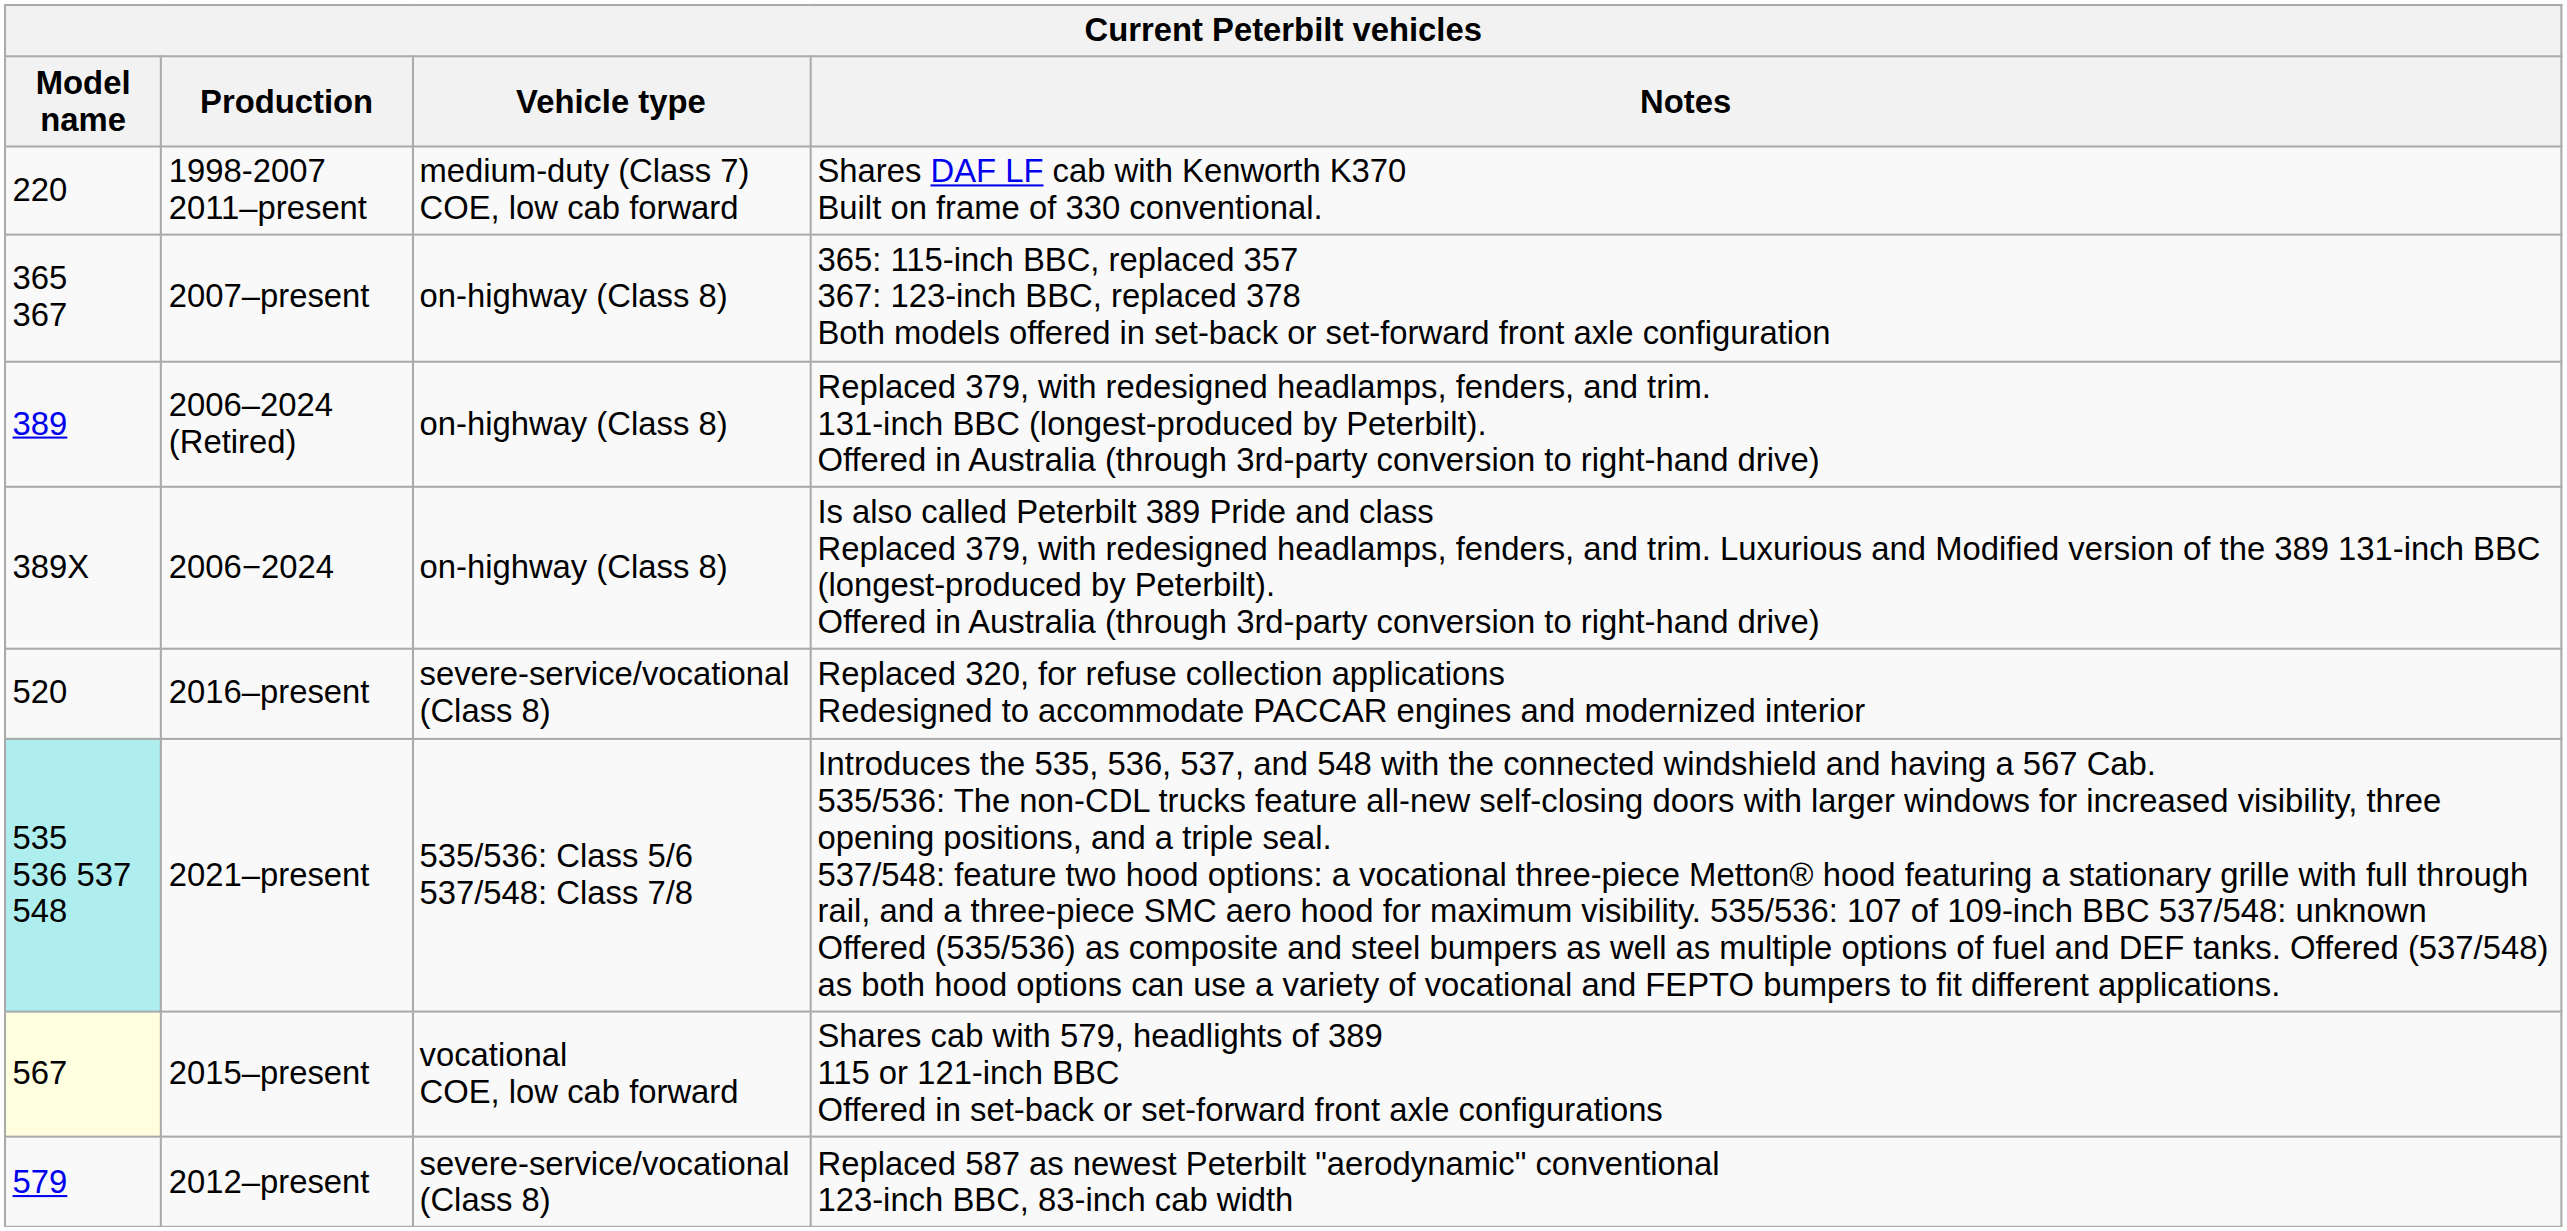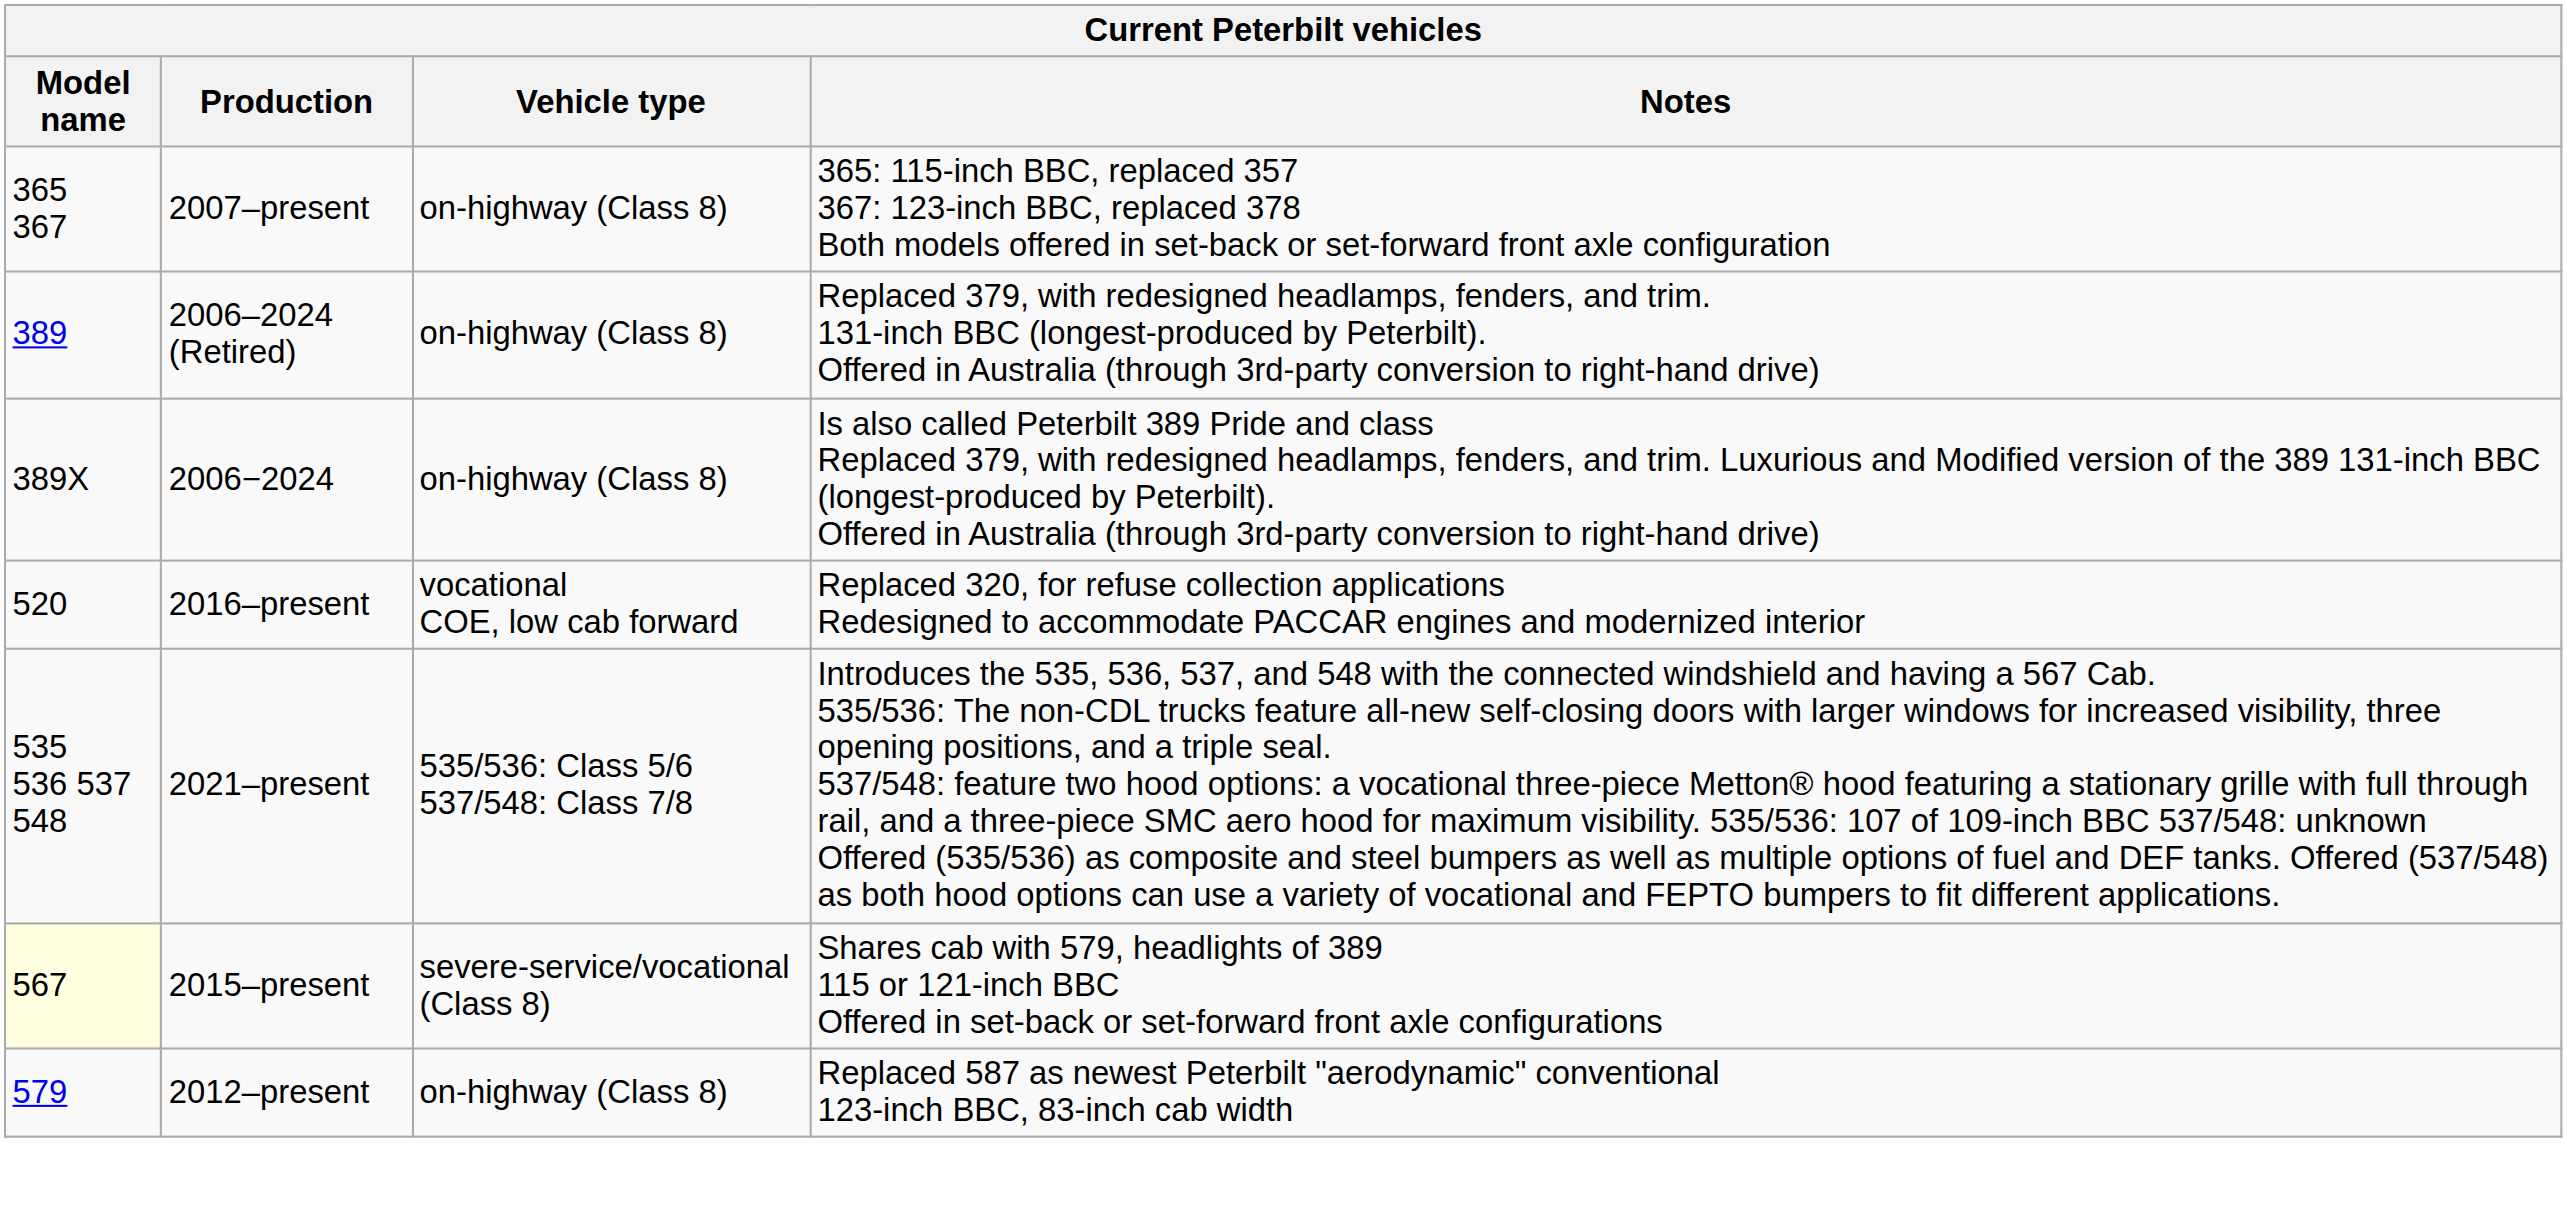- row: (268, 189)
(605, 693) severe-service/vocational (Class 8) -> (579, 604) vocational COE, low cab forward
(72, 874) paleturquoise background -> (72, 785) no background
(579, 1073) vocational COE, low cab forward -> (605, 985) severe-service/vocational (Class 8)
(605, 1181) severe-service/vocational (Class 8) -> (574, 1092) on-highway (Class 8)
